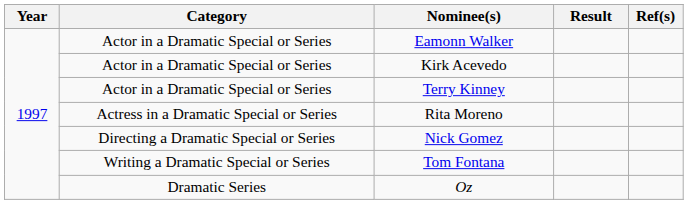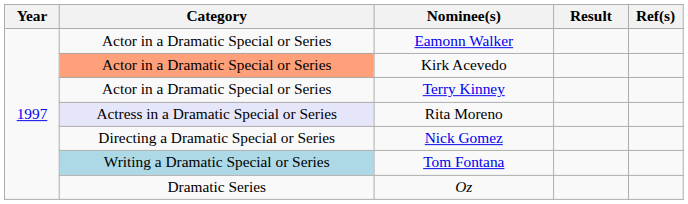(217, 65) no background -> (217, 65) lightsalmon background
(217, 114) no background -> (217, 114) lavender background
(217, 162) no background -> (217, 162) lightblue background
